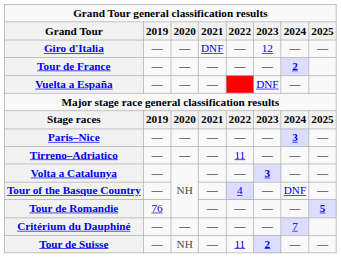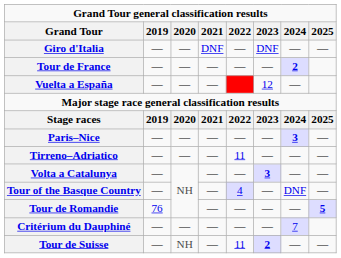(267, 48) 12 -> (267, 48) DNF
(267, 84) DNF -> (267, 84) 12
